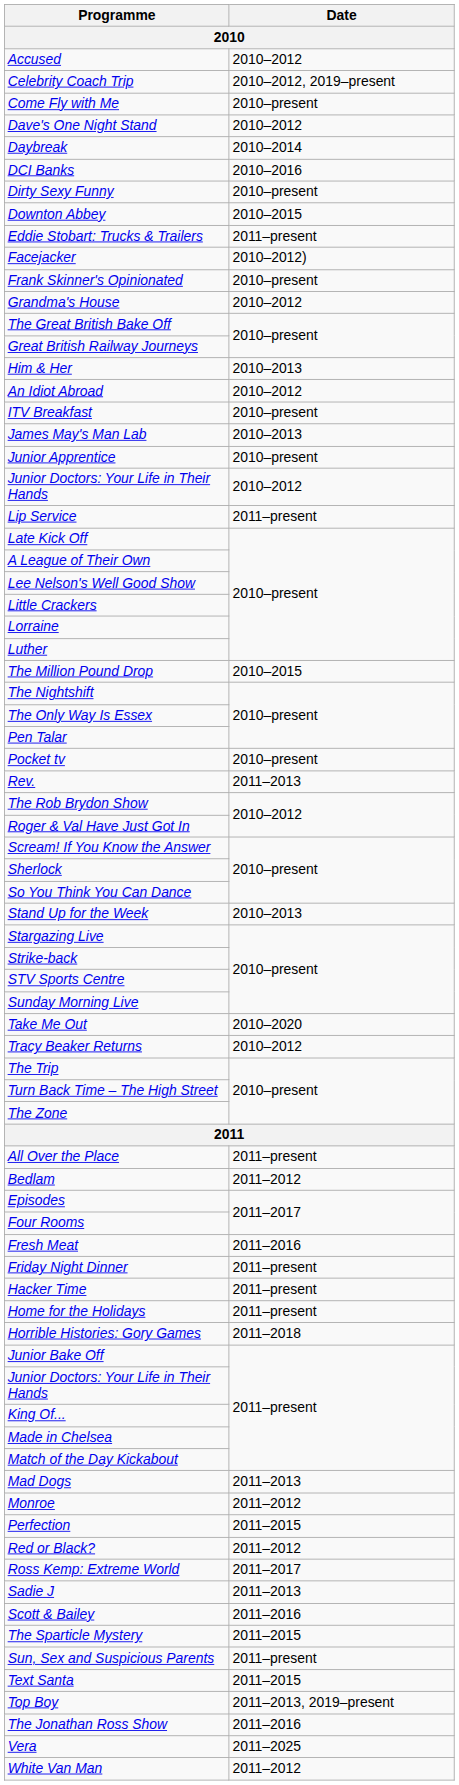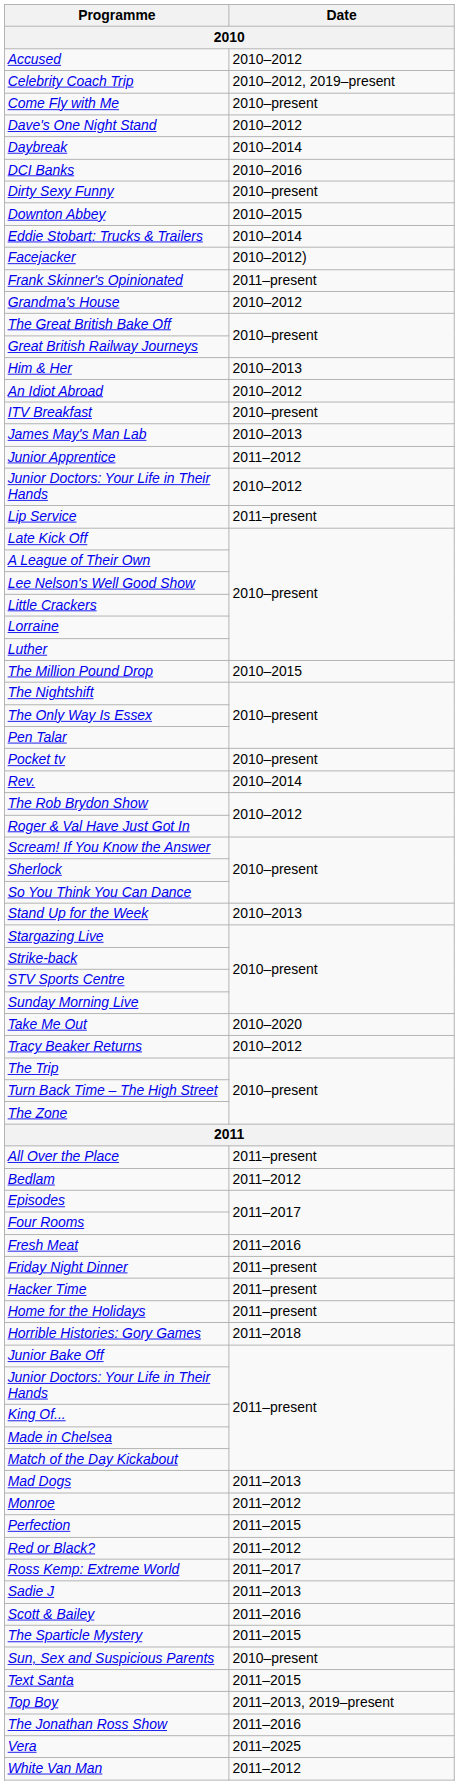(274, 236) 2011–present -> (267, 236) 2010–2014
(275, 280) 2010–present -> (274, 280) 2011–present
(275, 457) 2010–present -> (267, 457) 2011–2012
(267, 781) 2011–2013 -> (267, 781) 2010–2014
(274, 1658) 2011–present -> (275, 1658) 2010–present
